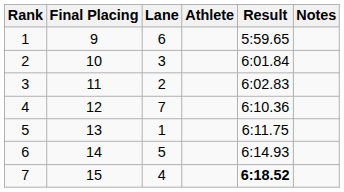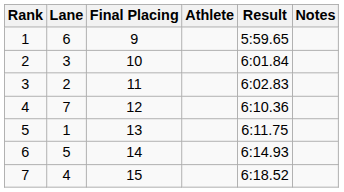columns swapped: (94, 15) <-> (162, 15)
(265, 175) bold -> (265, 175) normal
